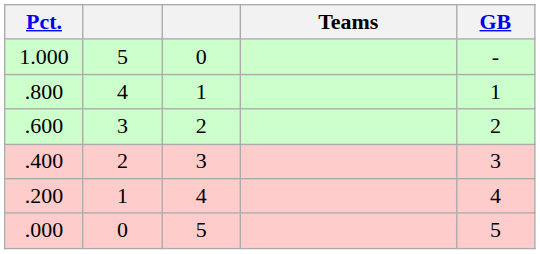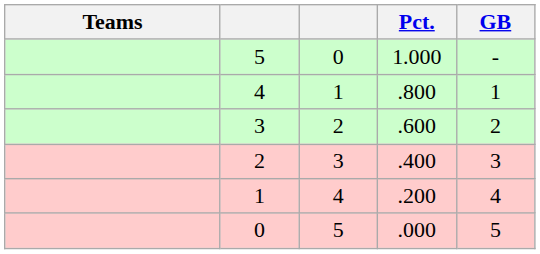columns swapped: (348, 21) <-> (44, 21)
